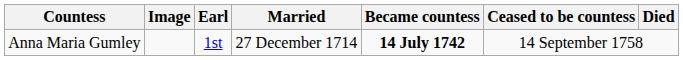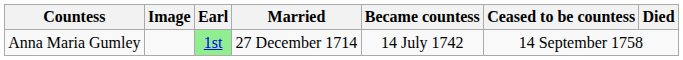(213, 42) no background -> (213, 42) lightgreen background
(422, 42) bold -> (422, 42) normal
